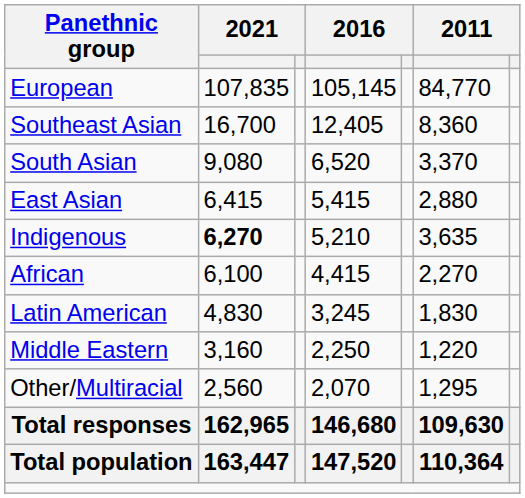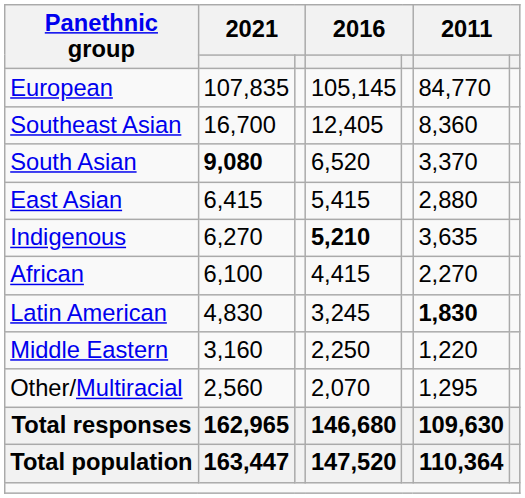(233, 162) normal -> (233, 162) bold
(233, 237) bold -> (233, 237) normal
(341, 237) normal -> (341, 237) bold
(448, 312) normal -> (448, 312) bold
